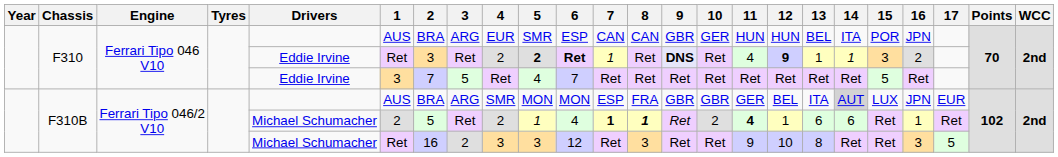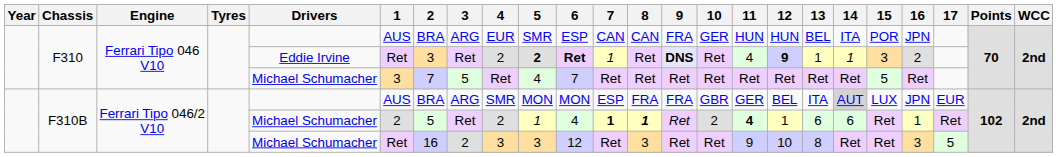(680, 36) GBR -> (679, 36) FRA
(315, 79) Eddie Irvine -> (315, 79) Michael Schumacher
(680, 100) GBR -> (679, 100) FRA
